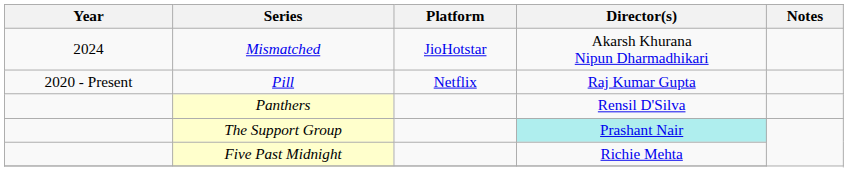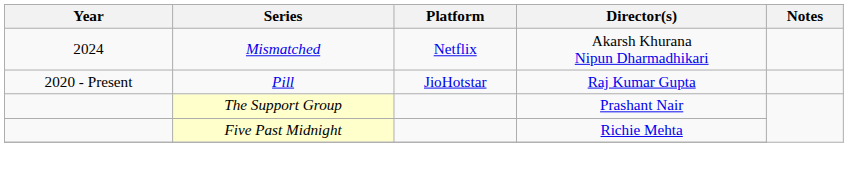(455, 49) JioHotstar -> (455, 49) Netflix
(455, 81) Netflix -> (455, 81) JioHotstar
- row: (283, 105)
(642, 130) paleturquoise background -> (642, 105) no background
